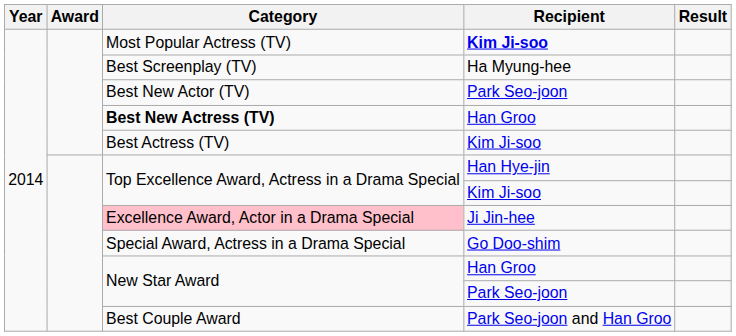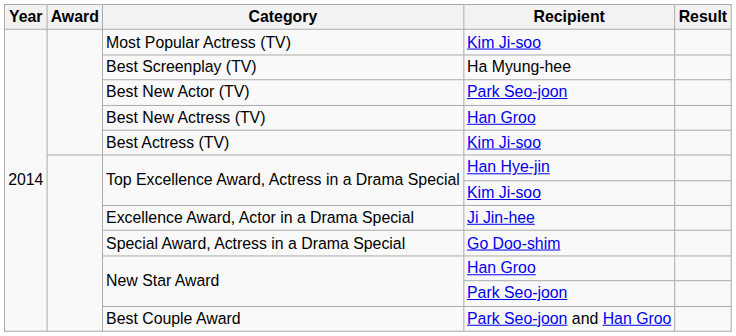(508, 42) bold -> (504, 42) normal
(190, 117) bold -> (186, 117) normal
(260, 218) pink background -> (260, 218) no background
